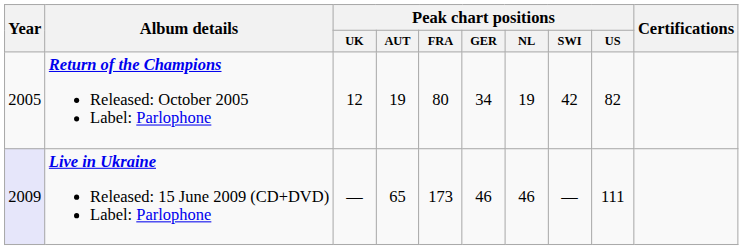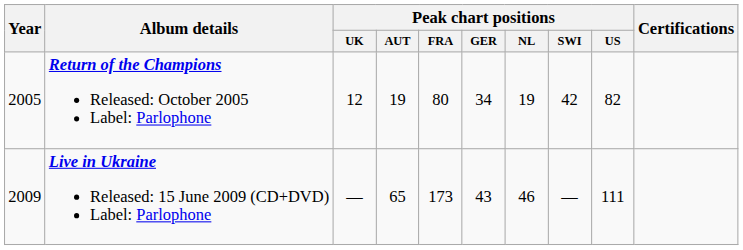(25, 196) lavender background -> (25, 196) no background
(484, 196) 46 -> (484, 196) 43
